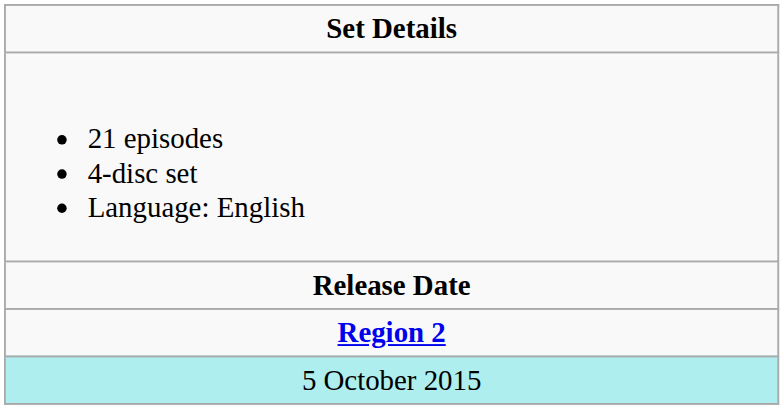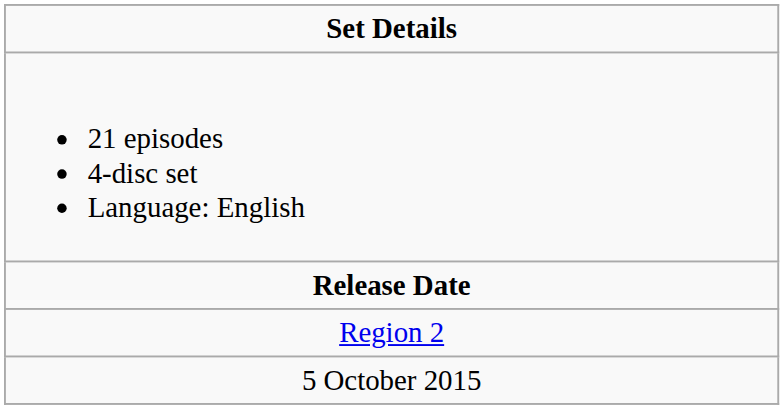(392, 331) bold -> (392, 331) normal
(392, 379) paleturquoise background -> (392, 379) no background
